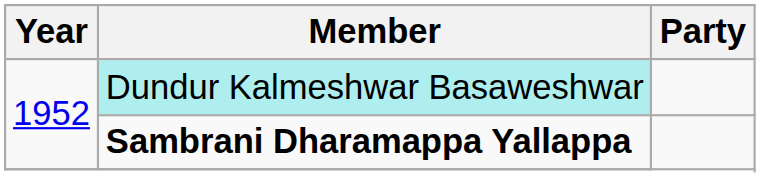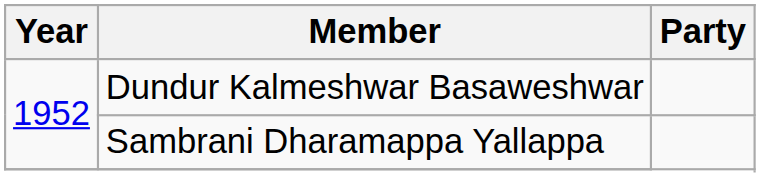(375, 86) paleturquoise background -> (375, 86) no background
(369, 141) bold -> (355, 141) normal
